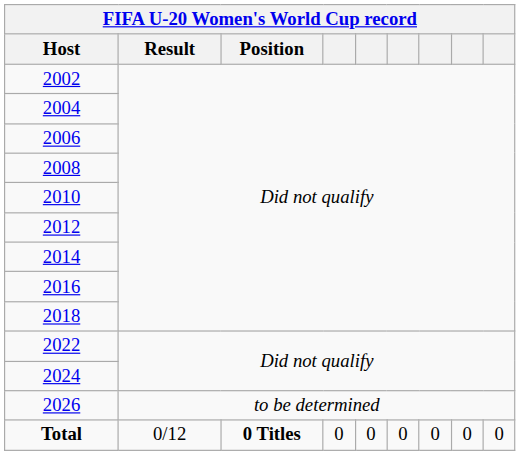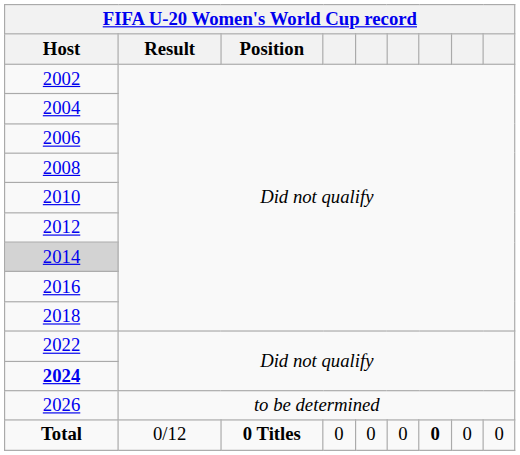(62, 256) no background -> (62, 256) lightgrey background
(62, 375) normal -> (62, 375) bold
(435, 434) normal -> (435, 434) bold
